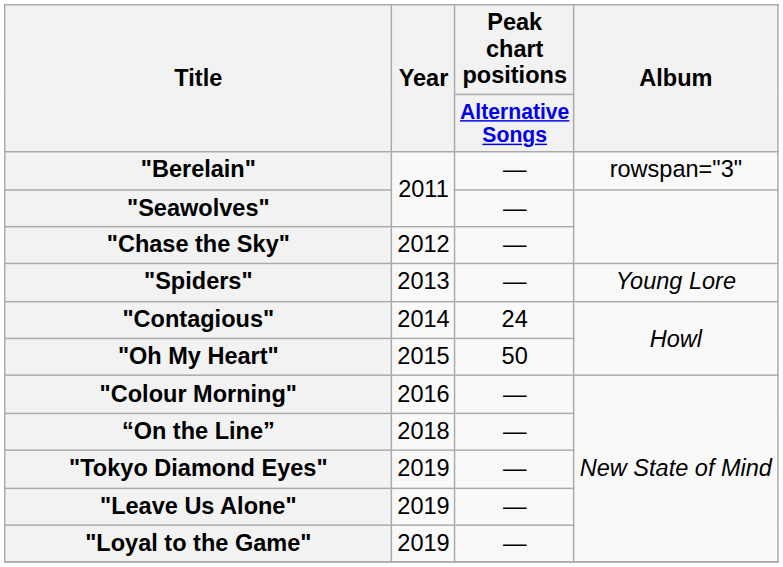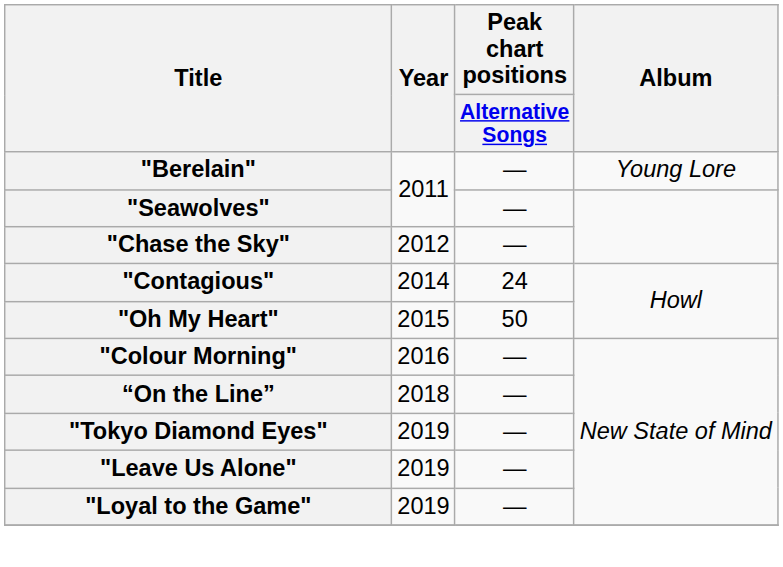(676, 170) rowspan="3" -> (676, 170) Young Lore
- row: (198, 282)
